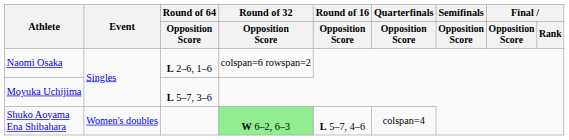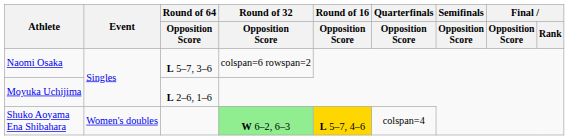(189, 69) L 2–6, 1–6 -> (189, 69) L 5–7, 3–6
(189, 98) L 5–7, 3–6 -> (189, 98) L 2–6, 1–6
(342, 127) no background -> (342, 127) gold background
